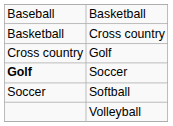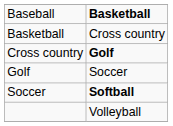(117, 14) normal -> (120, 14) bold
(100, 53) normal -> (101, 53) bold
(20, 72) bold -> (19, 72) normal
(109, 92) normal -> (111, 92) bold
